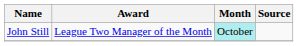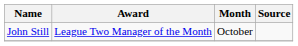(235, 32) paleturquoise background -> (235, 32) no background
